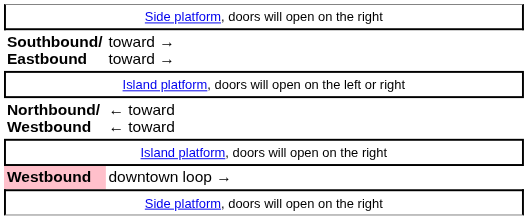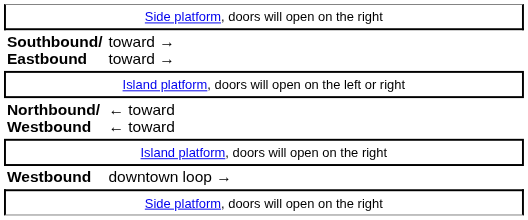(49, 177) pink background -> (49, 177) no background
